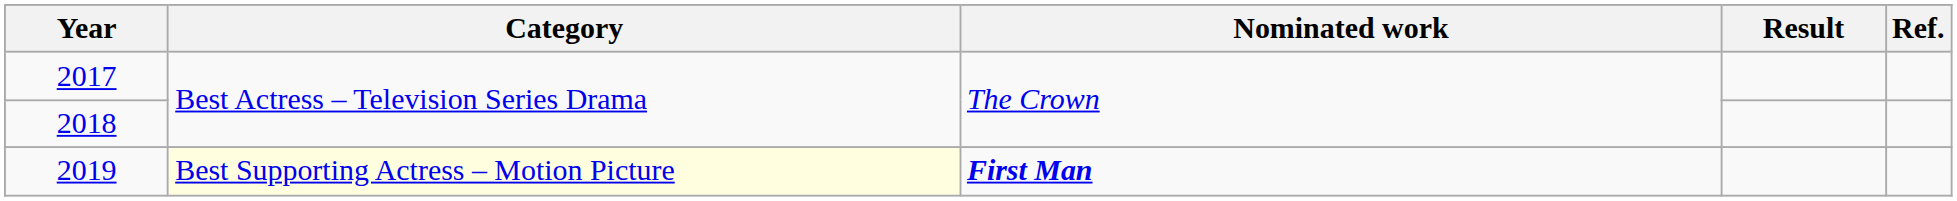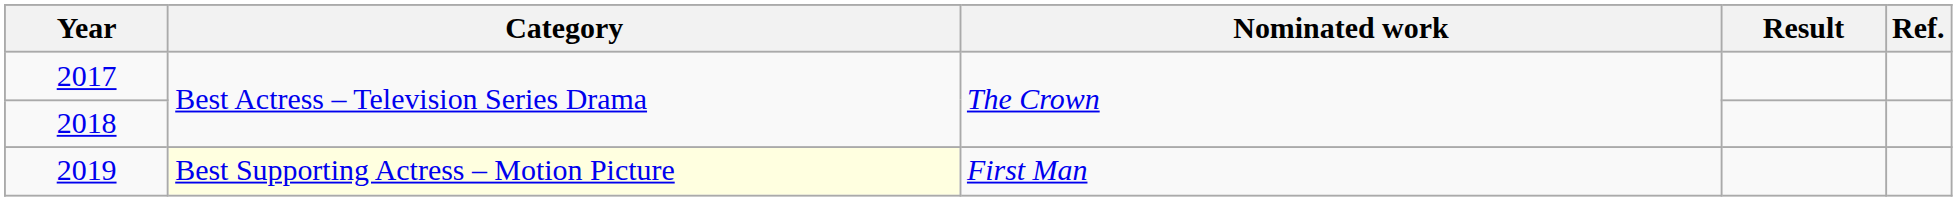(1030, 170) bold -> (1027, 170) normal
